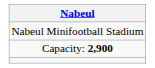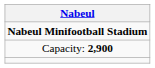(77, 31) normal -> (77, 31) bold
